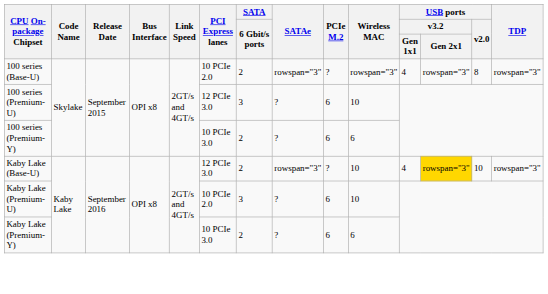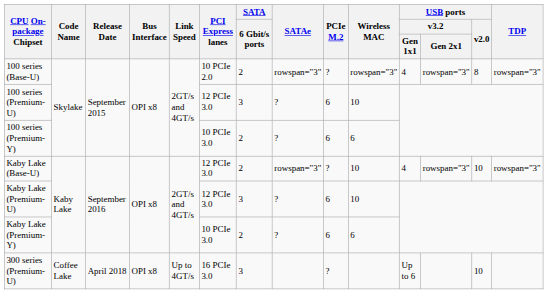(446, 169) gold background -> (446, 169) no background
(216, 199) 10 PCIe 2.0 -> (216, 199) 12 PCIe 3.0
+ row: (26, 271)
